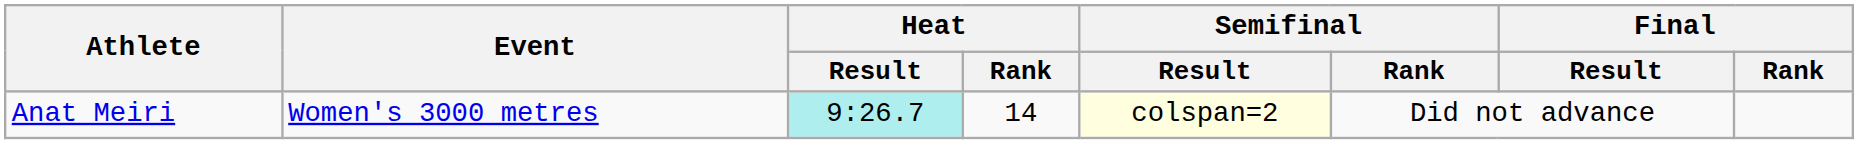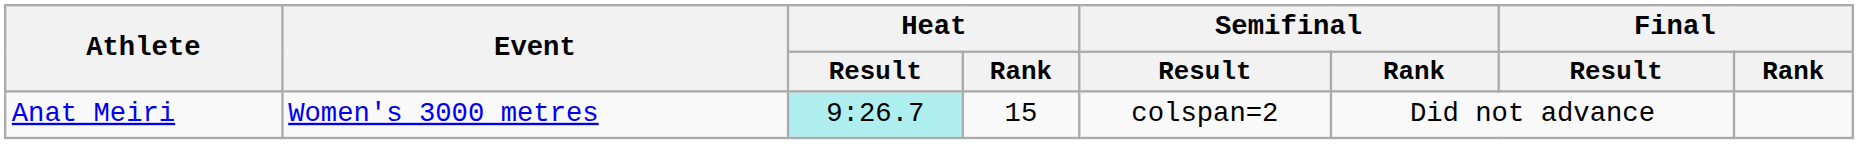(1021, 114) 14 -> (1021, 114) 15
(1205, 114) lightyellow background -> (1205, 114) no background
